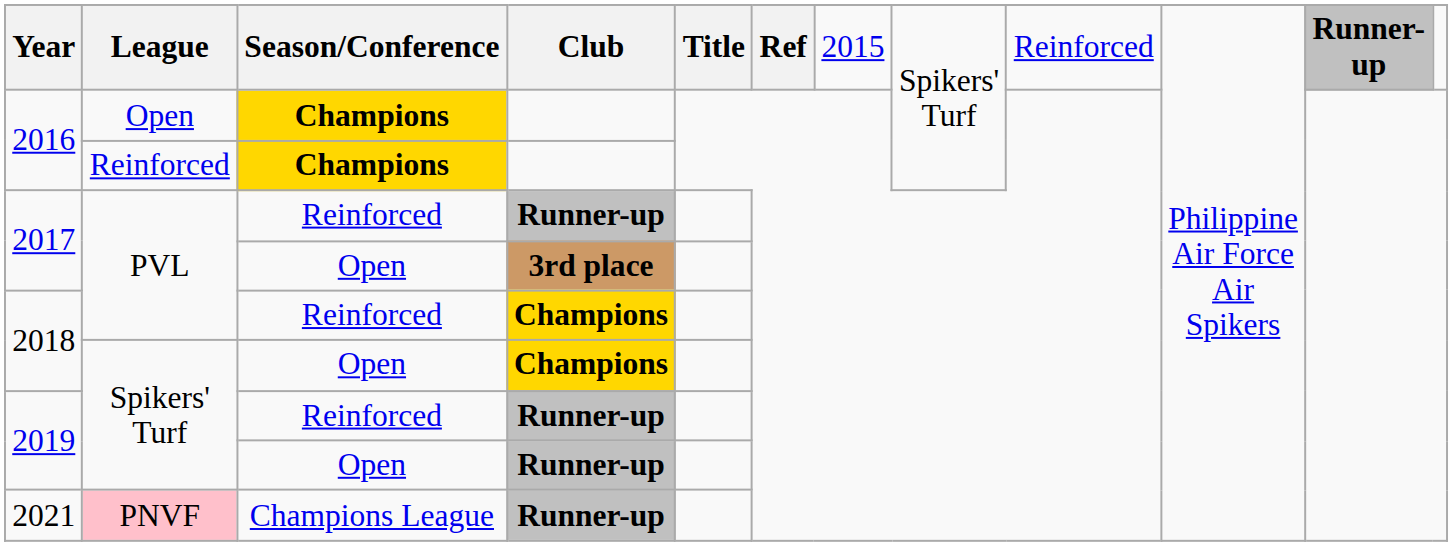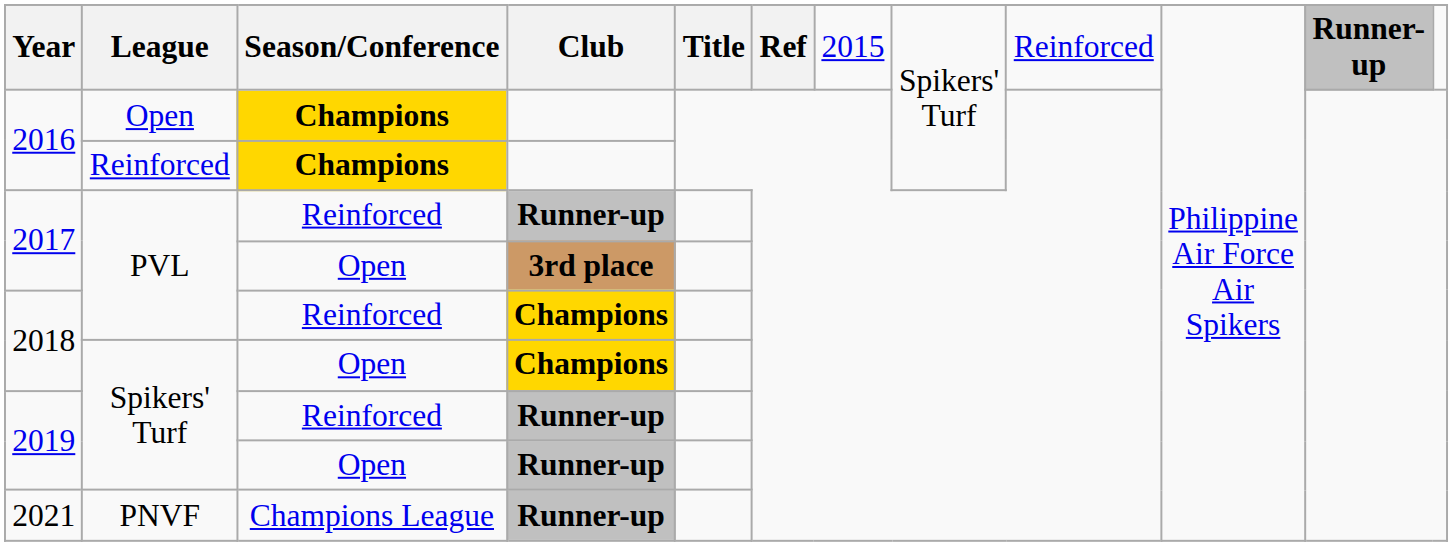(160, 514) pink background -> (160, 514) no background
